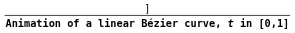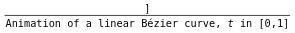(147, 24) bold -> (147, 24) normal
